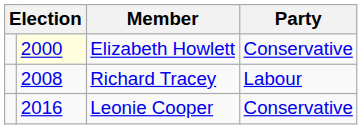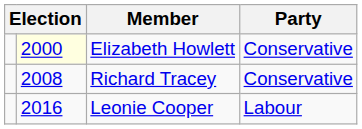(273, 78) Labour -> (298, 78) Conservative
(298, 108) Conservative -> (273, 108) Labour
